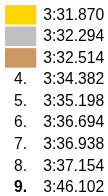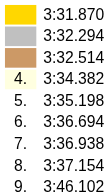(21, 79) no background -> (21, 79) lightyellow background
(21, 187) bold -> (21, 187) normal
